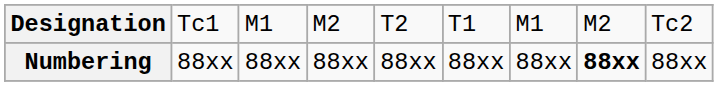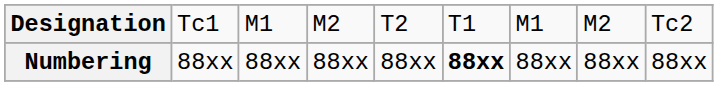(476, 62) normal -> (476, 62) bold
(612, 62) bold -> (612, 62) normal
